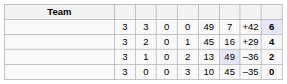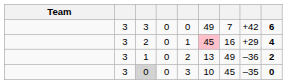(272, 27) lavender background -> (272, 27) no background
(209, 42) no background -> (209, 42) pink background
(230, 57) lavender background -> (230, 57) no background
(146, 72) no background -> (146, 72) lightgrey background
